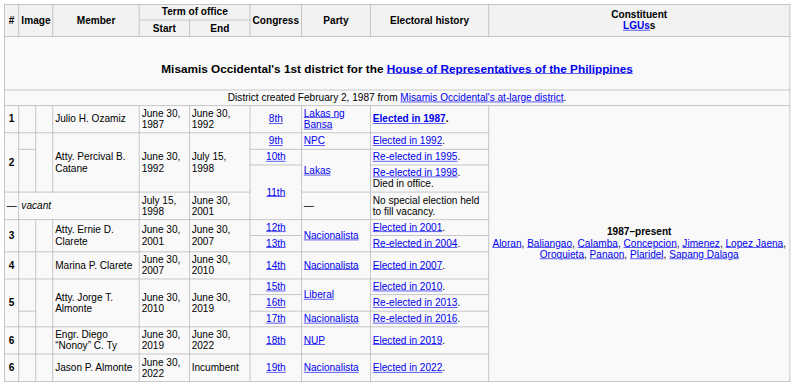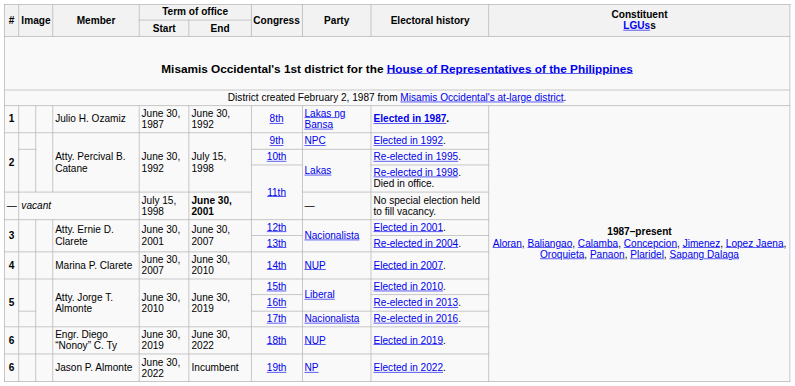(211, 206) normal -> (212, 206) bold
(331, 265) Nacionalista -> (315, 265) NUP
(331, 368) Nacionalista -> (311, 368) NP
